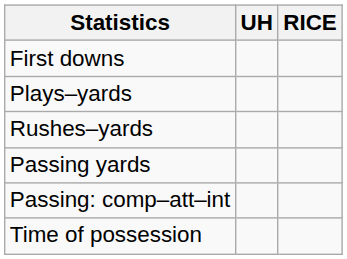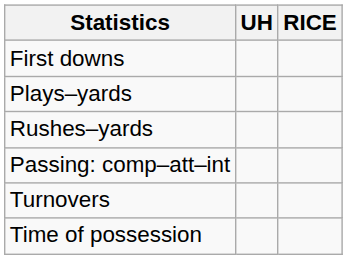- row: (80, 164)
+ row: (60, 200)
